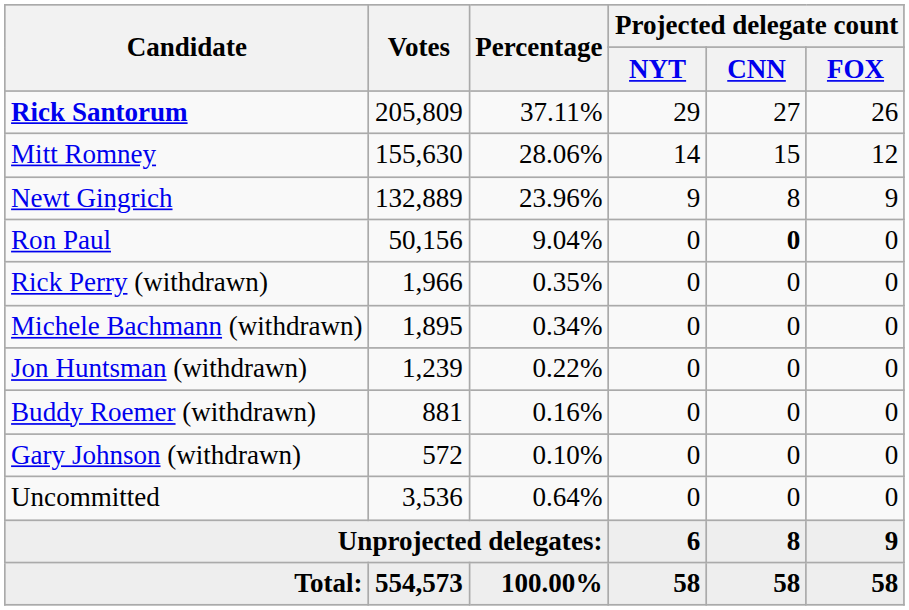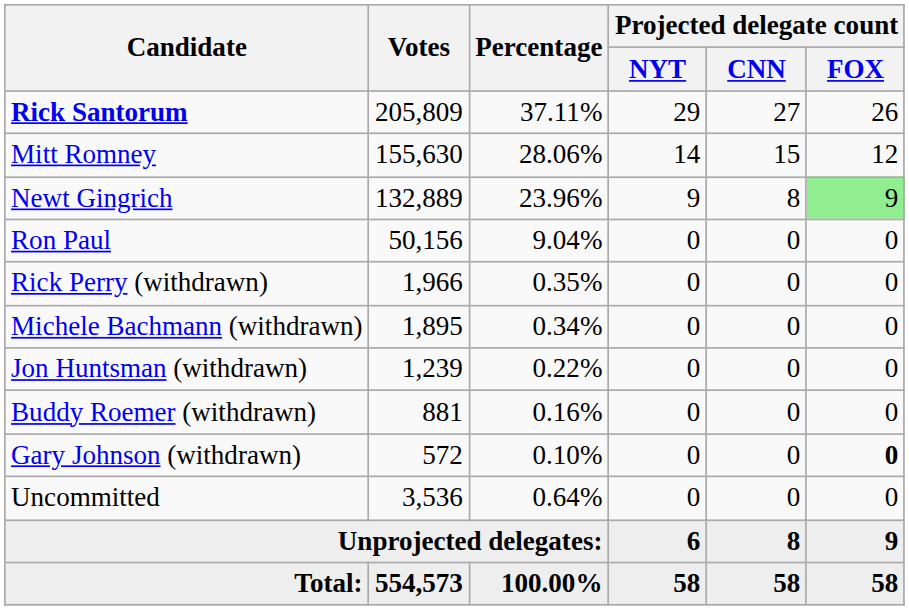(891, 197) no background -> (891, 197) lightgreen background
(794, 240) bold -> (794, 240) normal
(891, 454) normal -> (891, 454) bold
